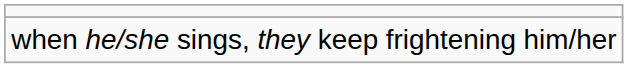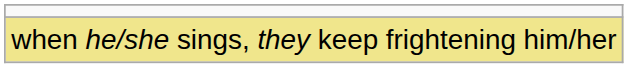(314, 39) no background -> (314, 39) khaki background
